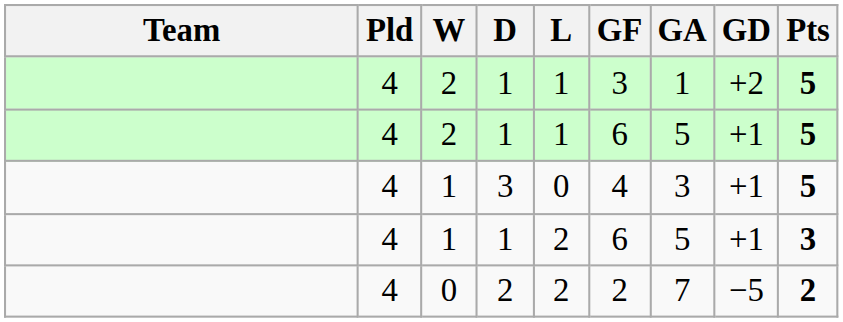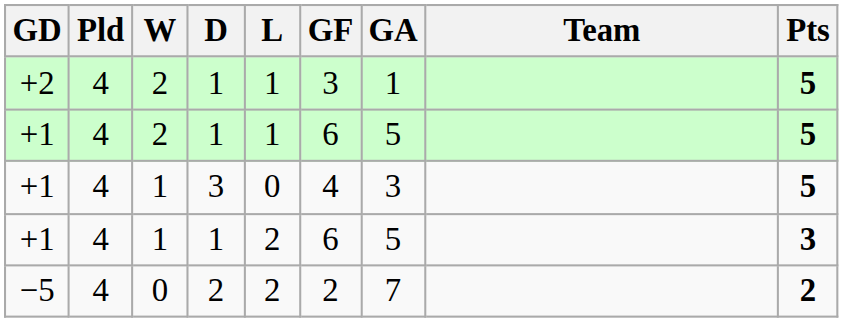columns swapped: (182, 30) <-> (746, 30)
